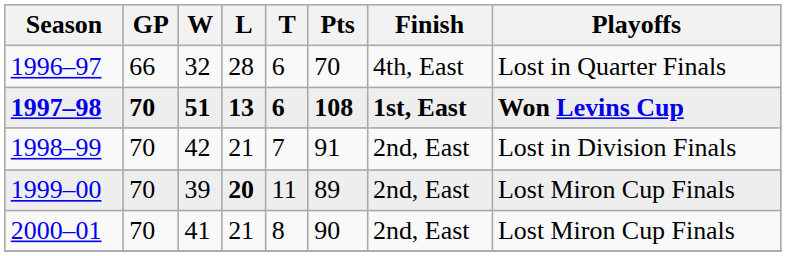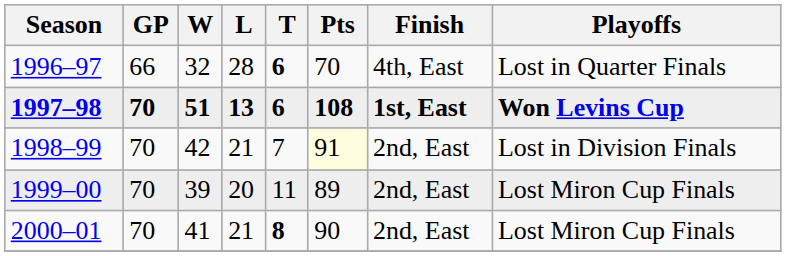(278, 66) normal -> (278, 66) bold
(327, 148) no background -> (327, 148) lightyellow background
(241, 189) bold -> (241, 189) normal
(278, 230) normal -> (278, 230) bold
